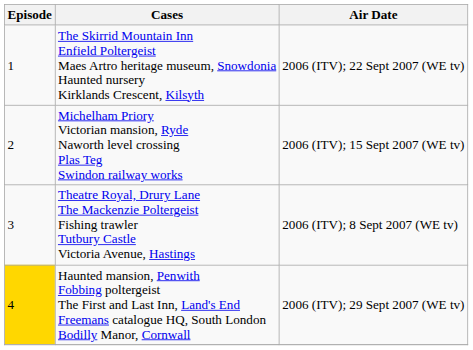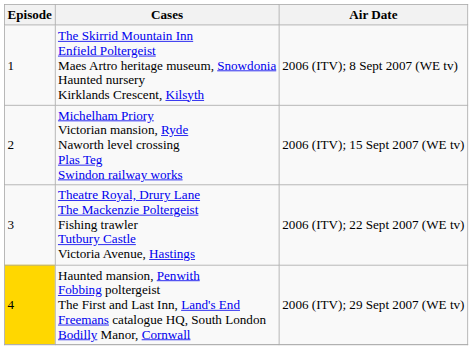(373, 65) 2006 (ITV); 22 Sept 2007 (WE tv) -> (370, 65) 2006 (ITV); 8 Sept 2007 (WE tv)
(370, 224) 2006 (ITV); 8 Sept 2007 (WE tv) -> (373, 224) 2006 (ITV); 22 Sept 2007 (WE tv)
